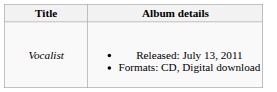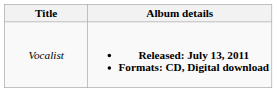(175, 61) normal -> (180, 61) bold
